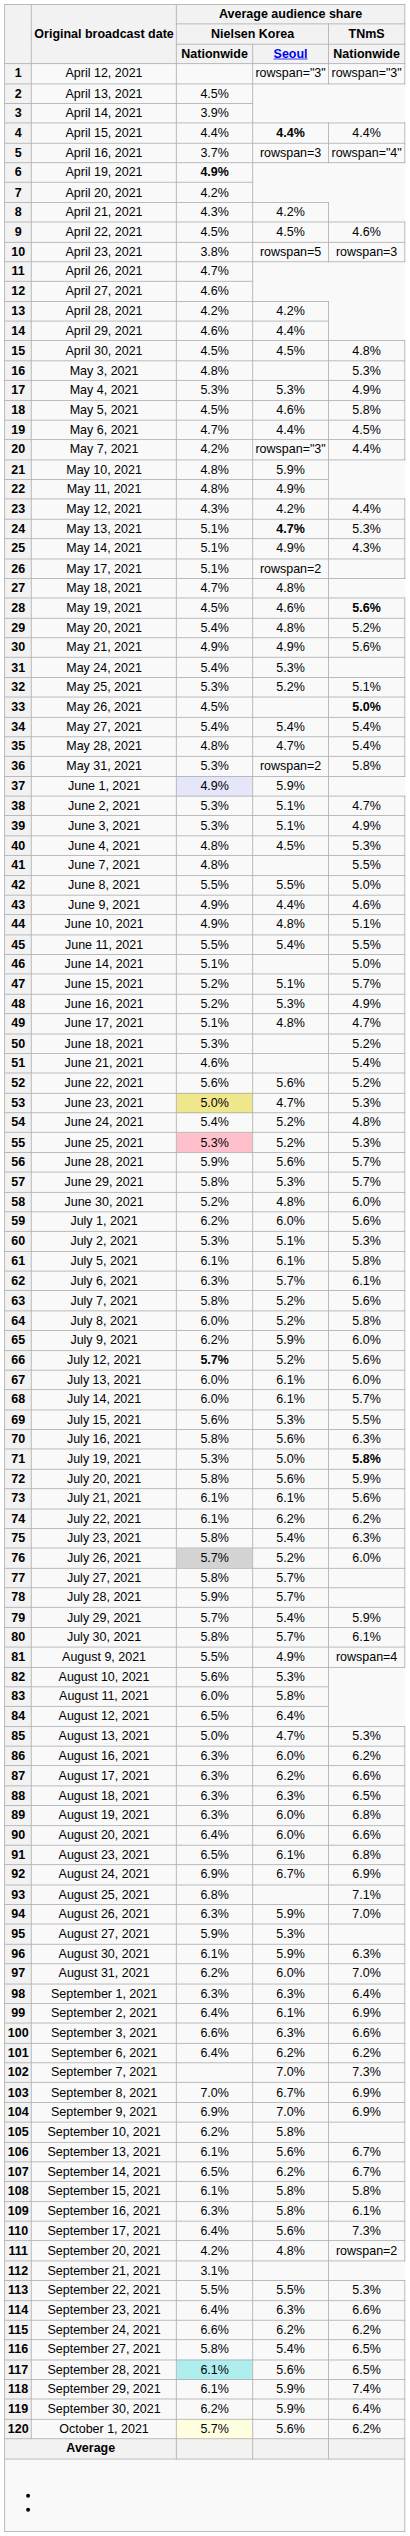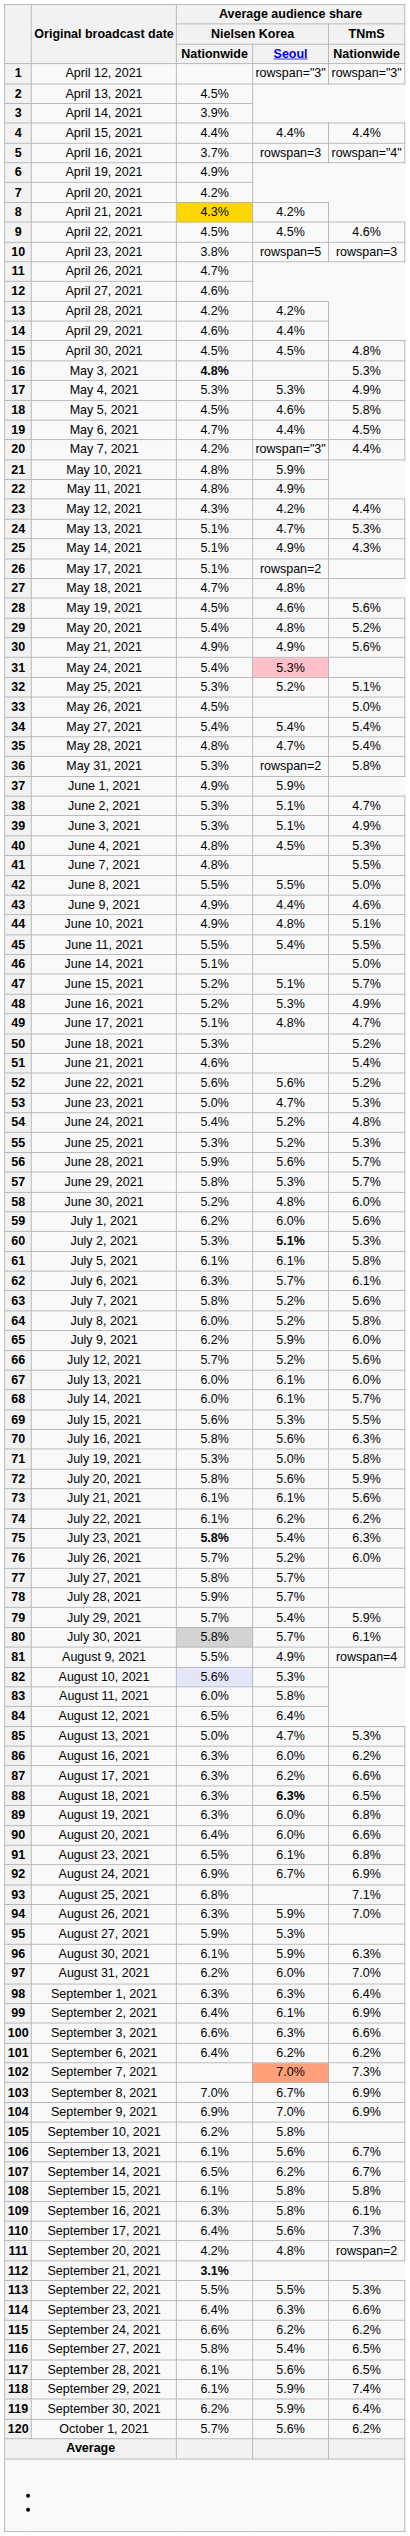(291, 133) bold -> (291, 133) normal
(215, 172) bold -> (215, 172) normal
(215, 212) no background -> (215, 212) gold background
(215, 370) normal -> (215, 370) bold
(291, 529) bold -> (291, 529) normal
(367, 608) bold -> (367, 608) normal
(291, 667) no background -> (291, 667) pink background
(367, 707) bold -> (367, 707) normal
(215, 786) lavender background -> (215, 786) no background
(215, 1102) khaki background -> (215, 1102) no background
(215, 1142) pink background -> (215, 1142) no background
(291, 1241) normal -> (291, 1241) bold
(215, 1360) bold -> (215, 1360) normal
(367, 1459) bold -> (367, 1459) normal
(215, 1538) normal -> (215, 1538) bold
(215, 1558) lightgrey background -> (215, 1558) no background
(215, 1637) no background -> (215, 1637) lightgrey background
(215, 1676) no background -> (215, 1676) lavender background
(291, 1795) normal -> (291, 1795) bold
(291, 2072) no background -> (291, 2072) lightsalmon background
(215, 2270) normal -> (215, 2270) bold
(215, 2369) paleturquoise background -> (215, 2369) no background
(215, 2429) lightyellow background -> (215, 2429) no background
